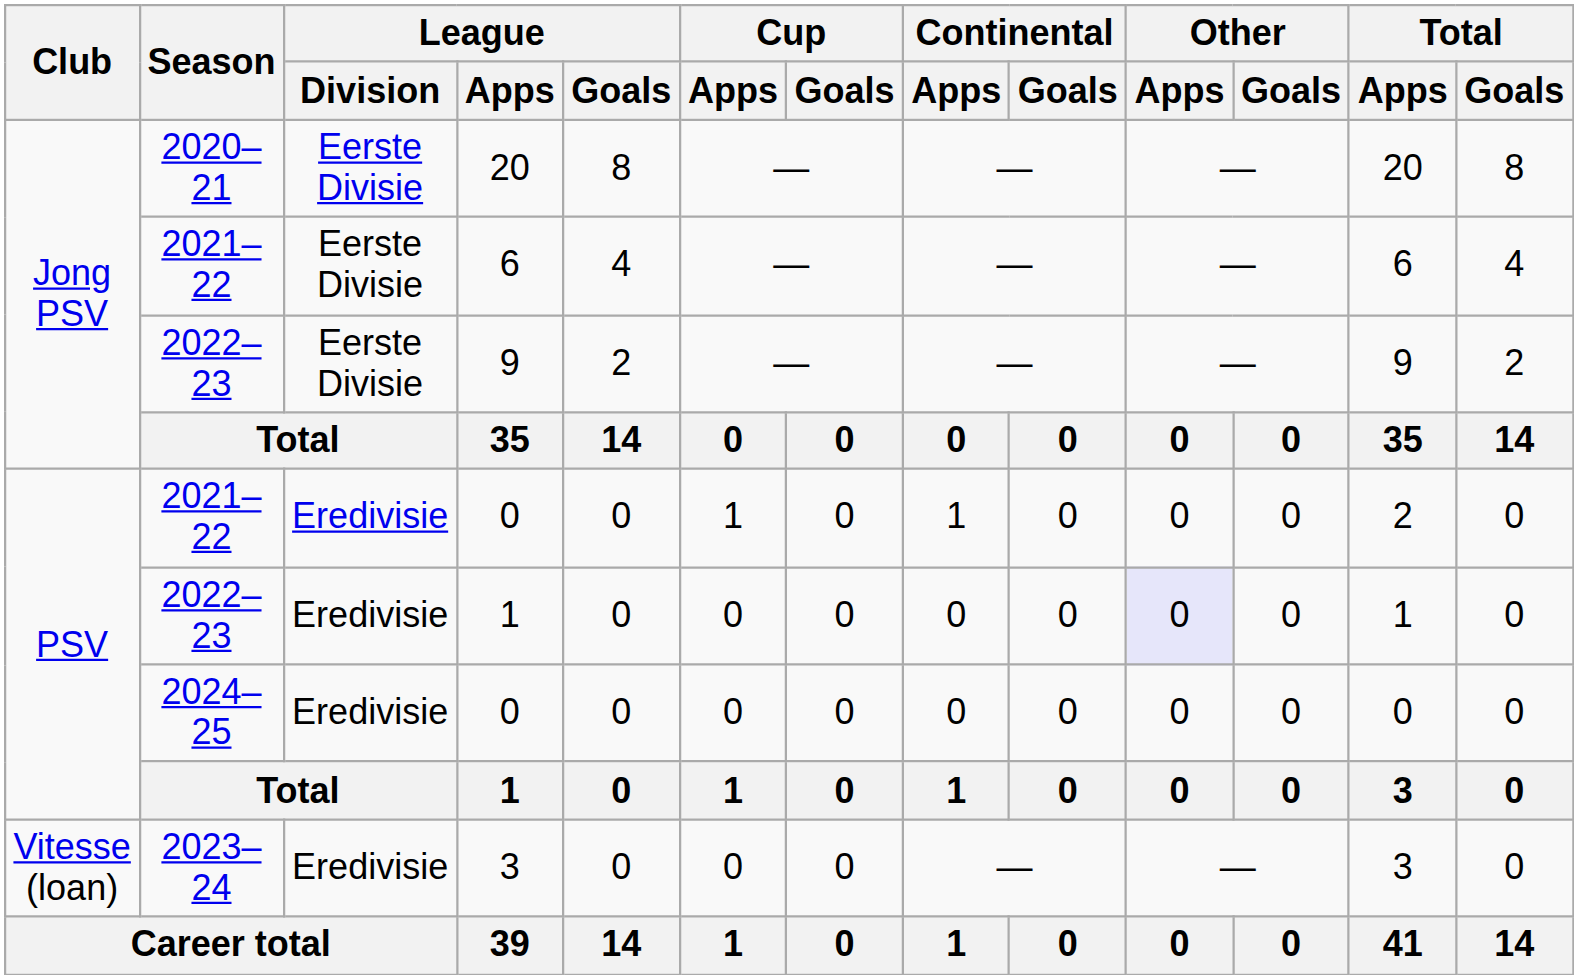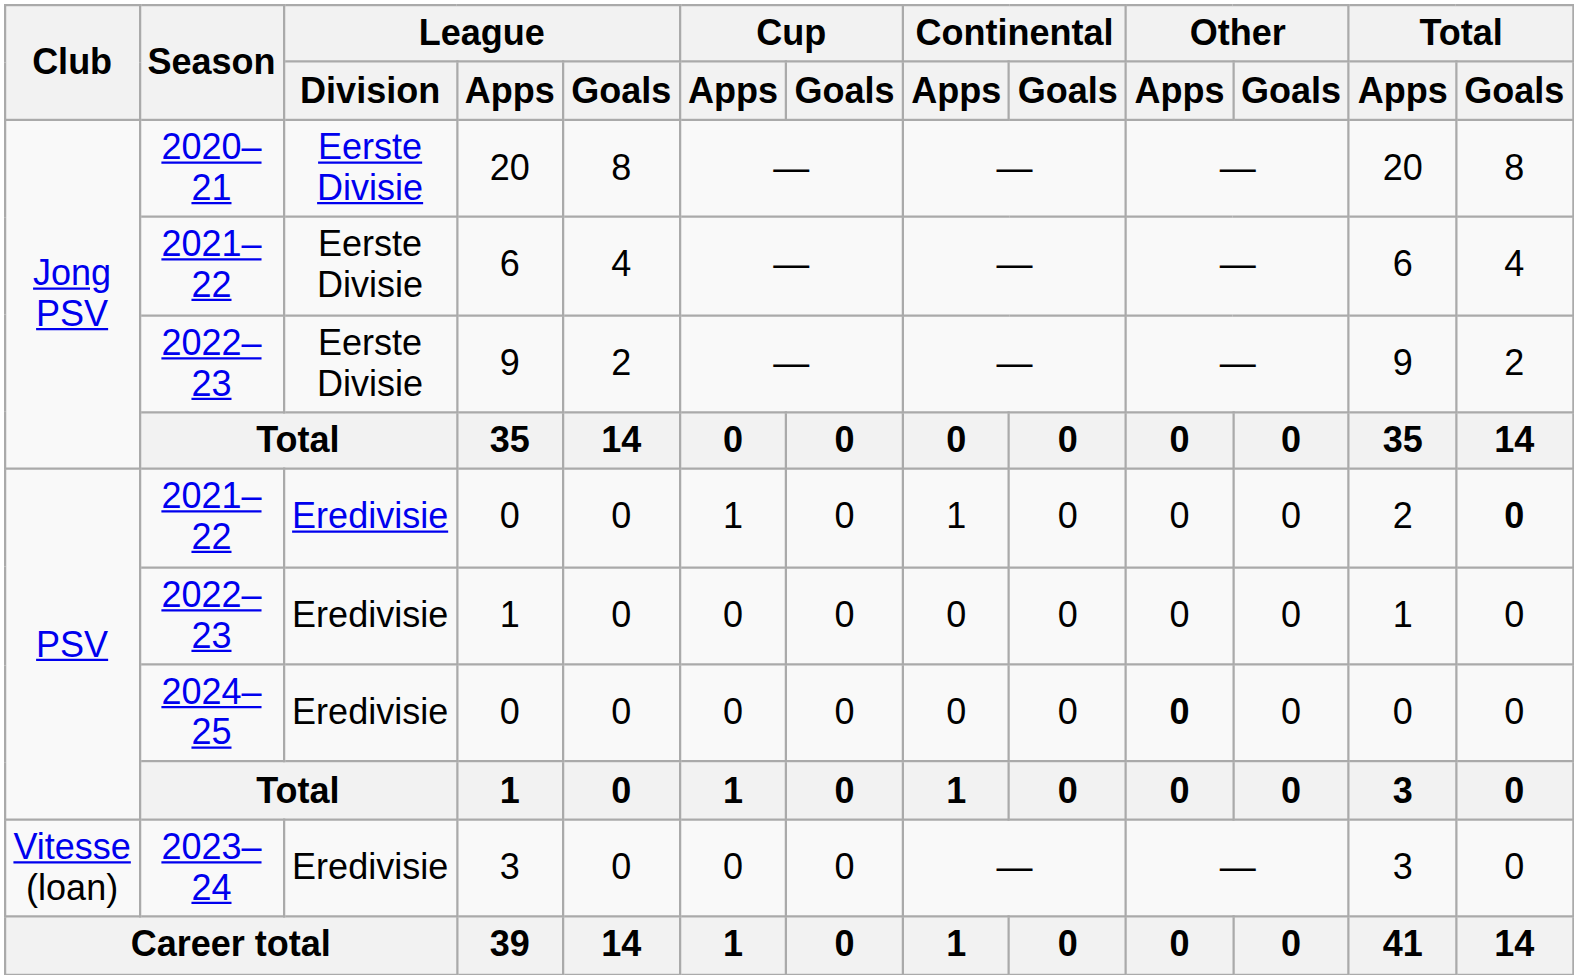(1514, 517) normal -> (1514, 517) bold
(1179, 614) lavender background -> (1179, 614) no background
(1179, 712) normal -> (1179, 712) bold
